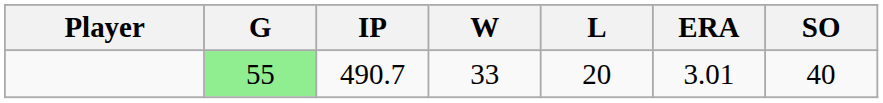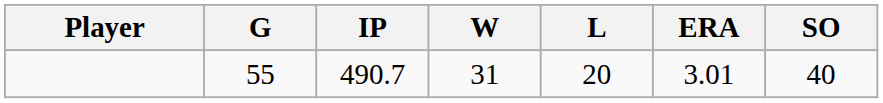(260, 73) lightgreen background -> (260, 73) no background
(485, 73) 33 -> (485, 73) 31
